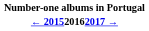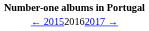(74, 21) bold -> (74, 21) normal
